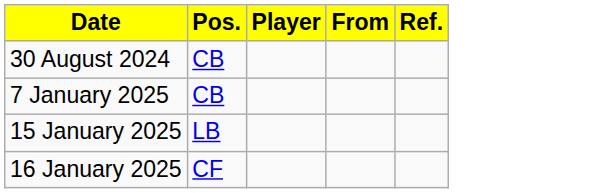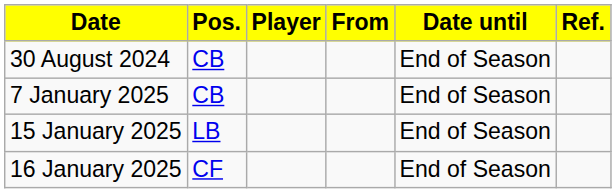+ column: (475, 22)
